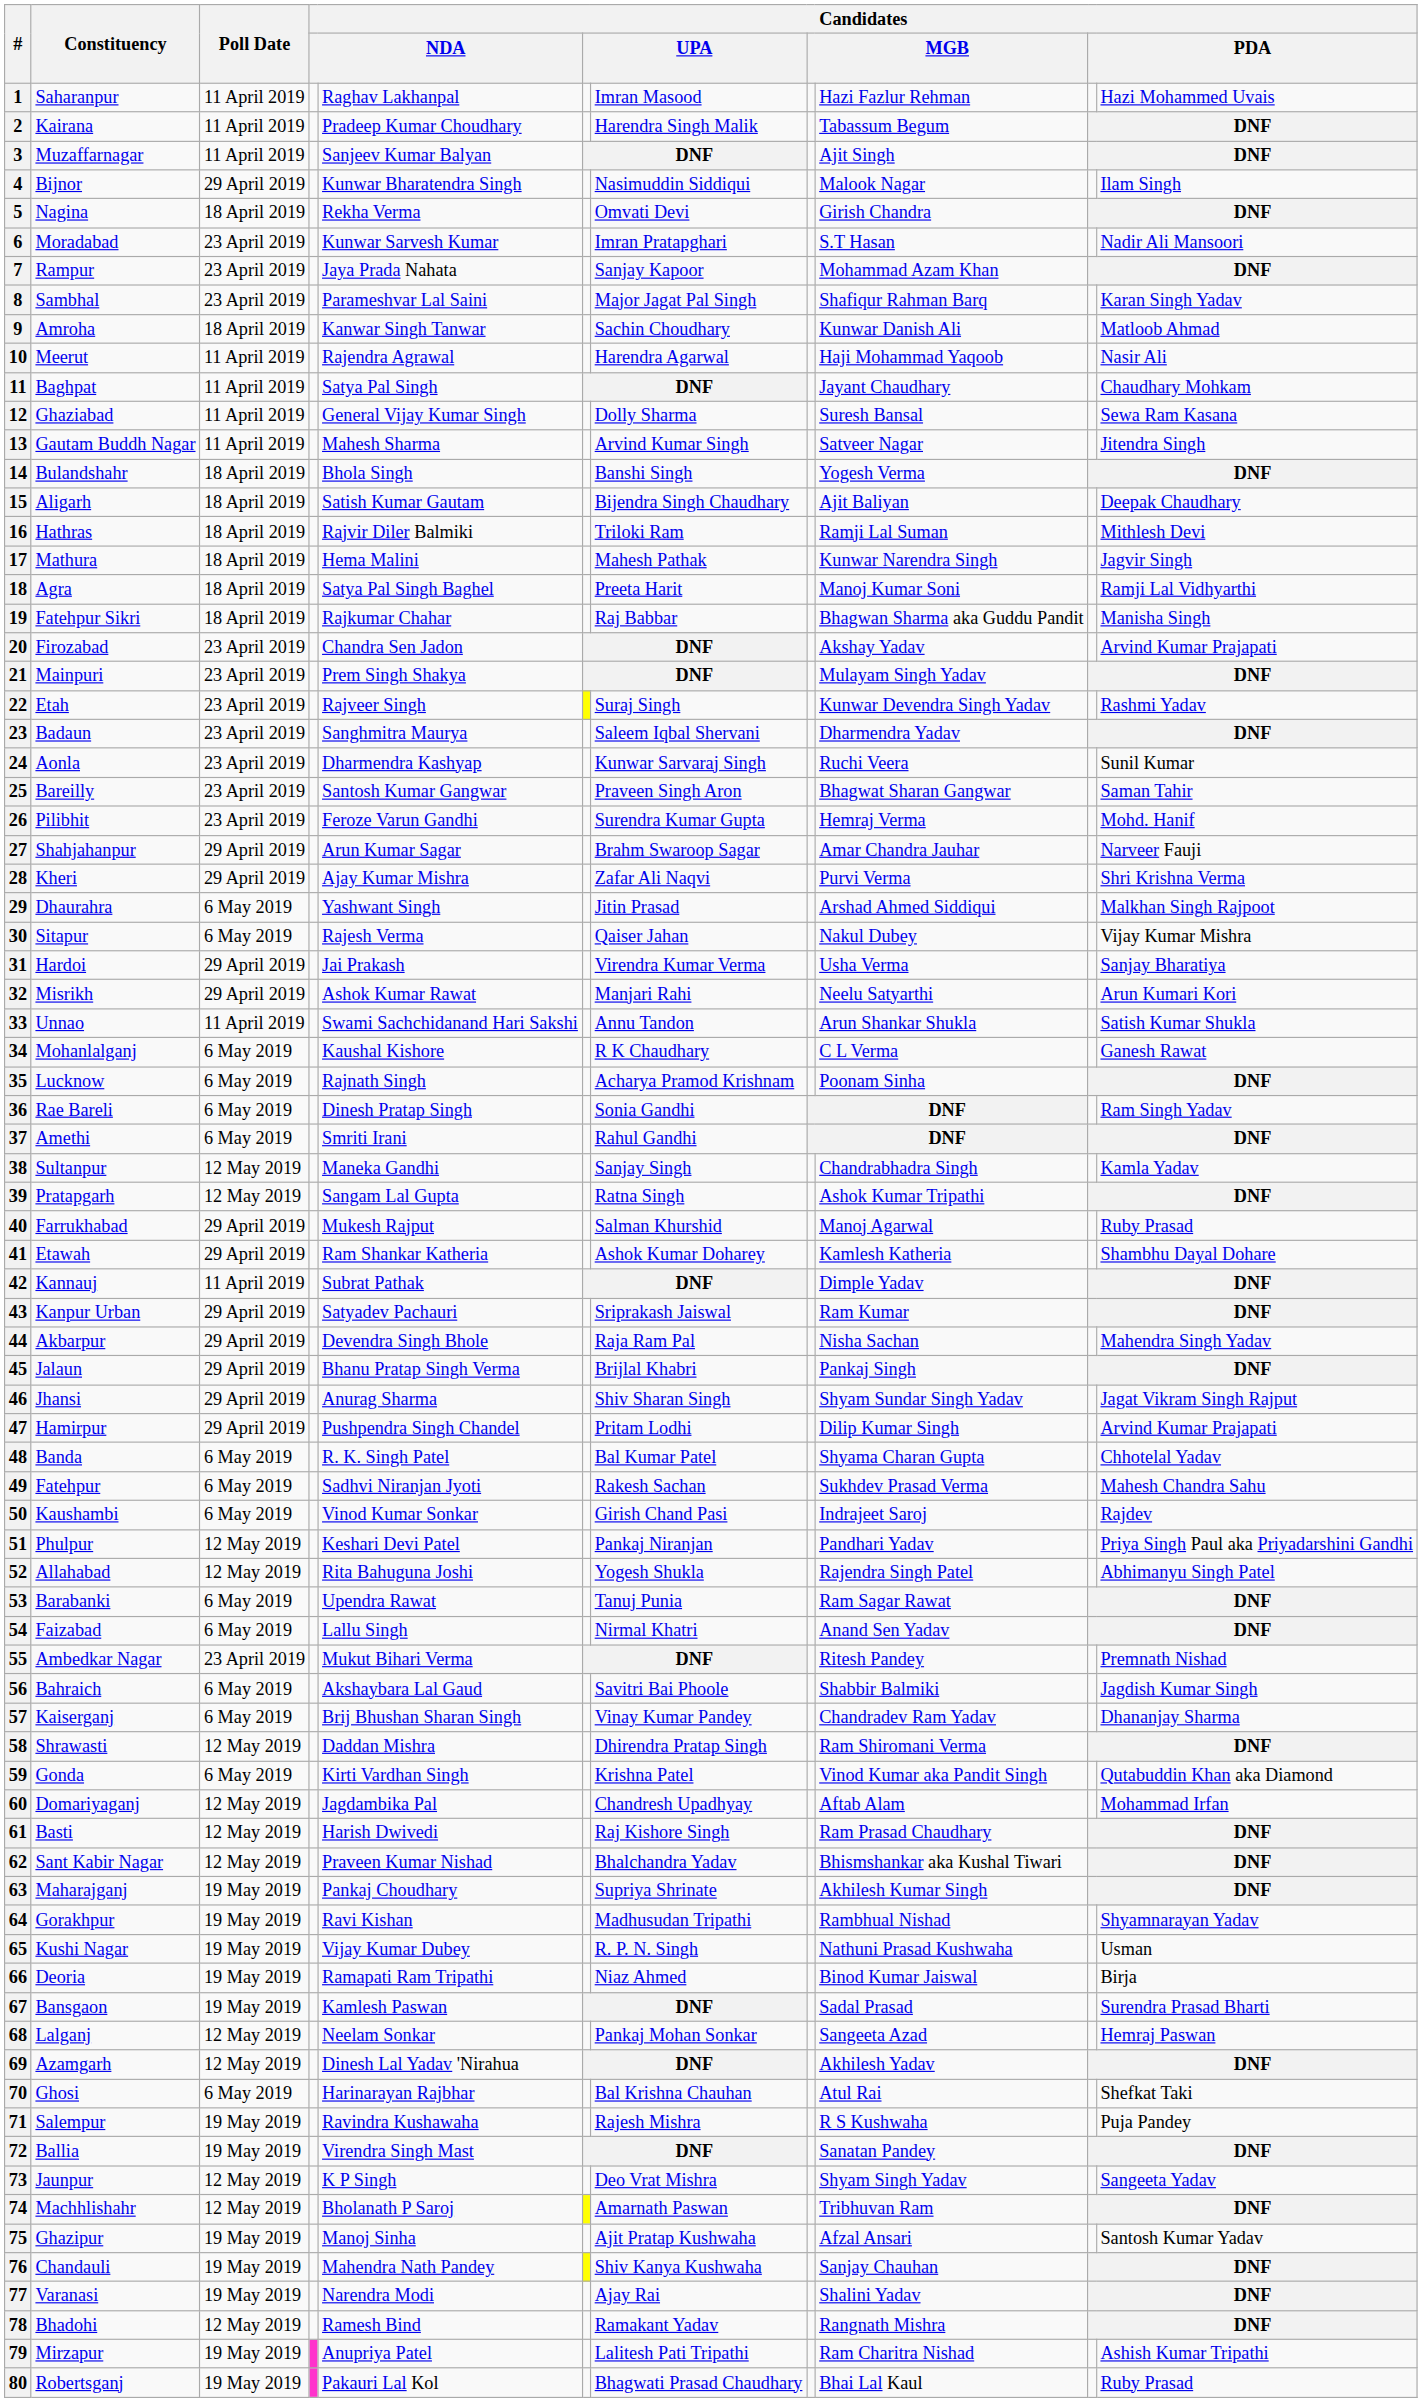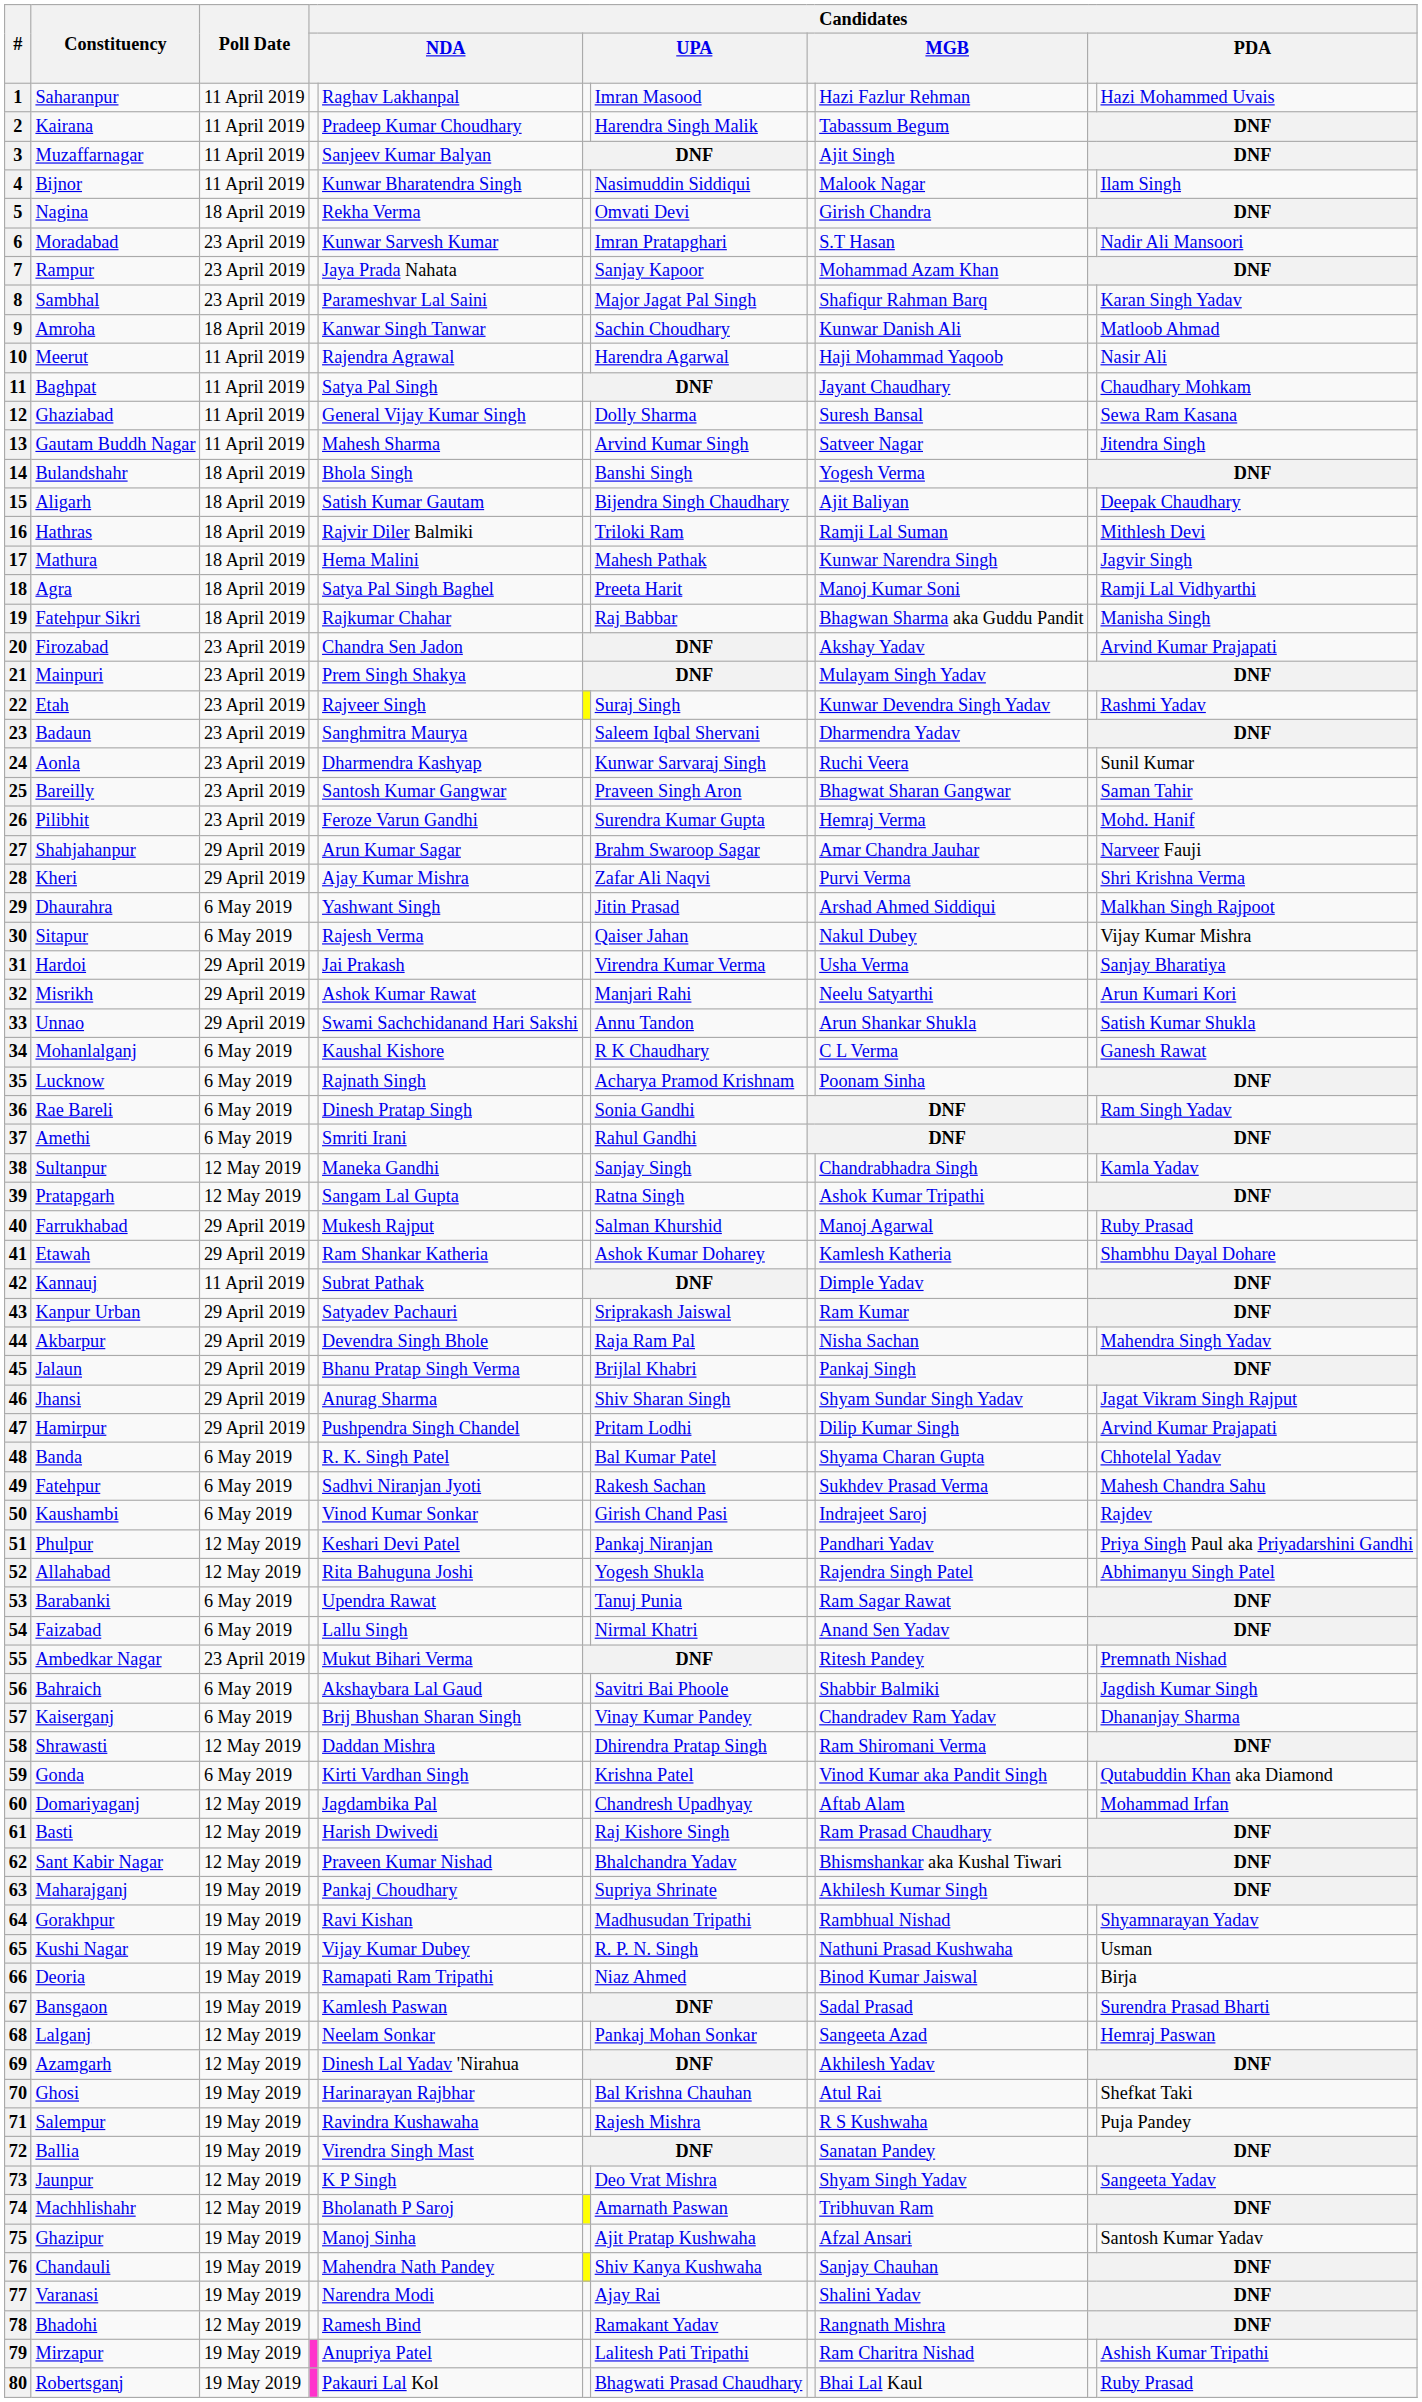(255, 184) 29 April 2019 -> (254, 184) 11 April 2019
(254, 1023) 11 April 2019 -> (255, 1023) 29 April 2019
(248, 2093) 6 May 2019 -> (253, 2093) 19 May 2019
